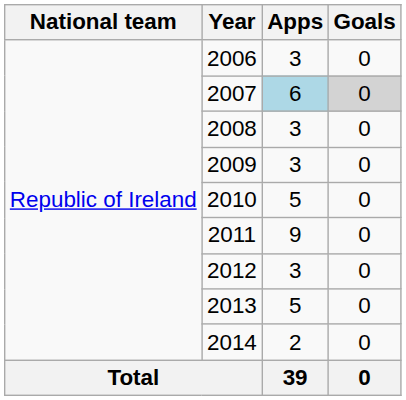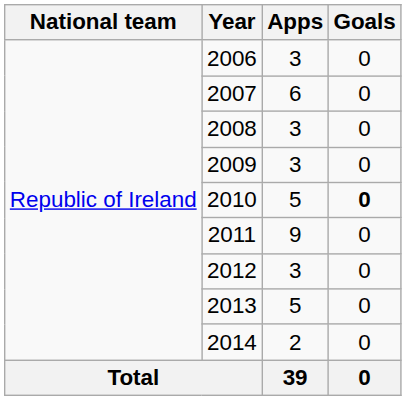(295, 93) lightblue background -> (295, 93) no background
(365, 93) lightgrey background -> (365, 93) no background
(365, 199) normal -> (365, 199) bold
